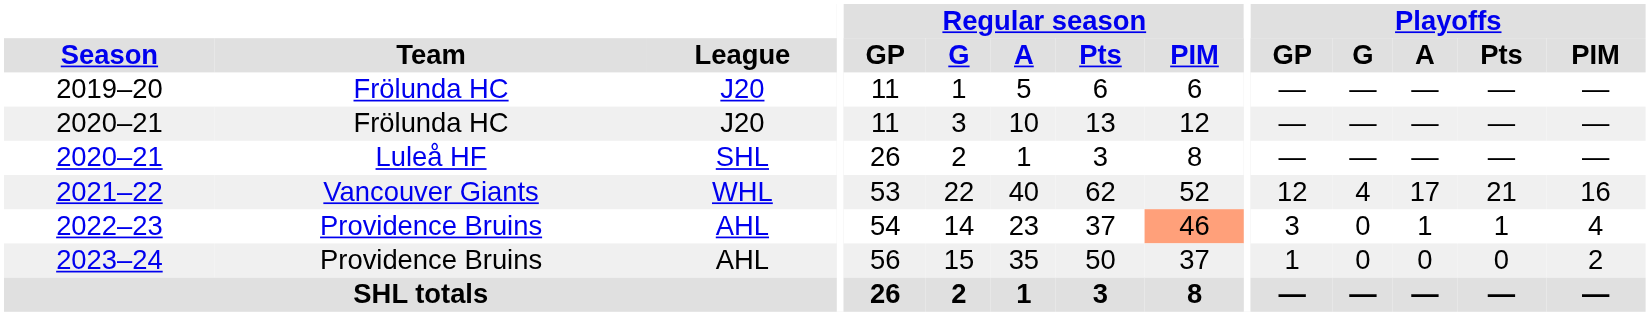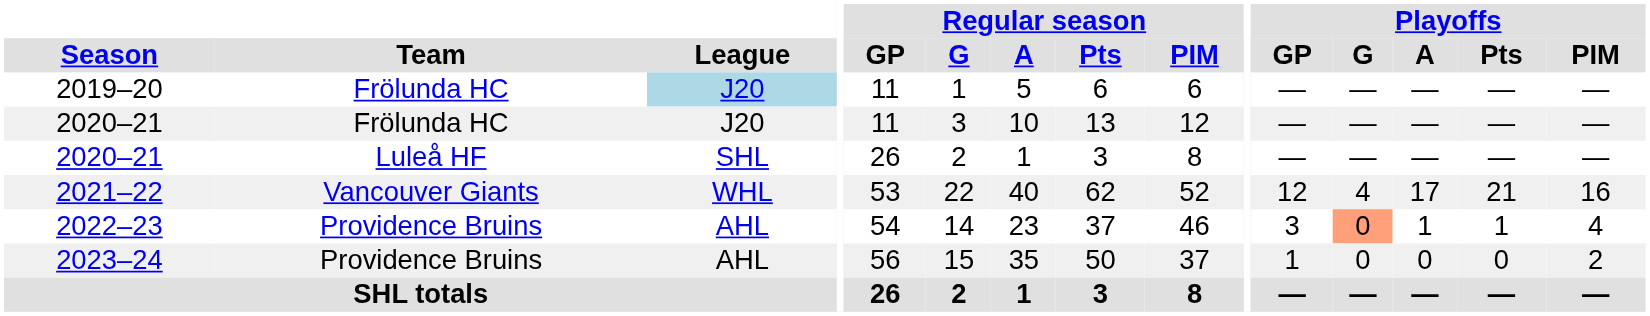(742, 89) no background -> (742, 89) lightblue background
(1194, 225) lightsalmon background -> (1194, 225) no background
(1363, 225) no background -> (1363, 225) lightsalmon background
